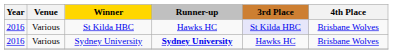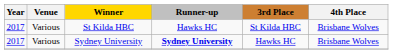(16, 27) 2016 -> (16, 27) 2017
(275, 27) lavender background -> (275, 27) no background
(16, 42) 2016 -> (16, 42) 2017
